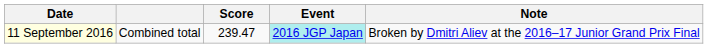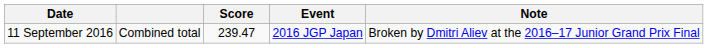(60, 33) lightyellow background -> (60, 33) no background
(318, 33) paleturquoise background -> (318, 33) no background
